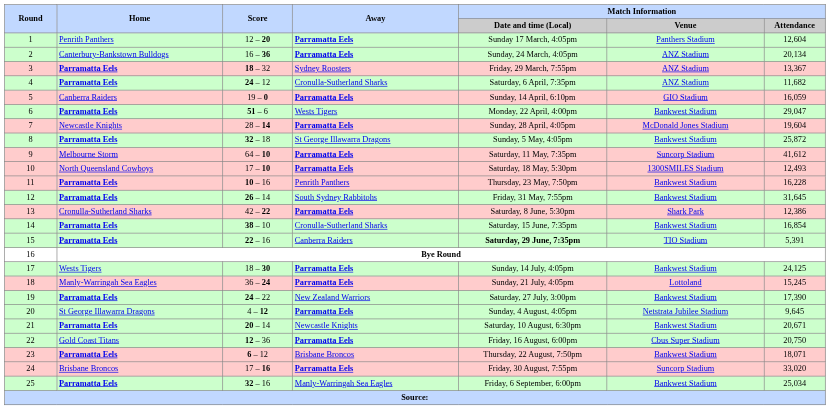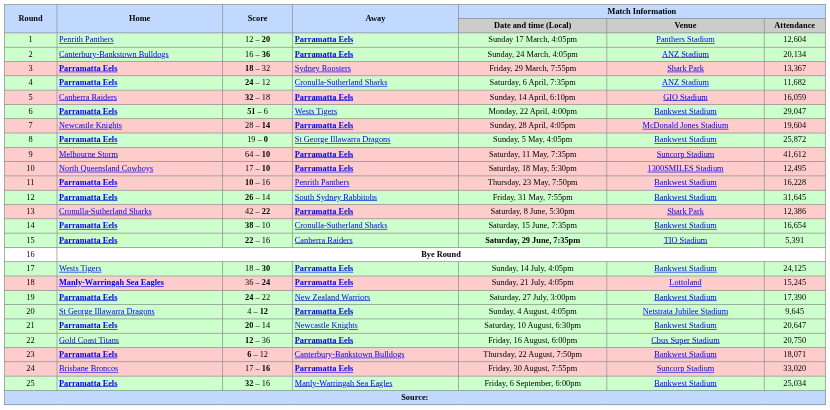(685, 68) ANZ Stadium -> (685, 68) Shark Park
(258, 97) 19 – 0 -> (258, 97) 32 – 18
(258, 140) 32 – 18 -> (258, 140) 19 – 0
(795, 168) 12,493 -> (795, 168) 12,495
(795, 226) 16,854 -> (795, 226) 16,654
(108, 283) normal -> (111, 283) bold
(795, 326) 20,671 -> (795, 326) 20,647
(324, 354) Brisbane Broncos -> (350, 354) Canterbury-Bankstown Bulldogs
